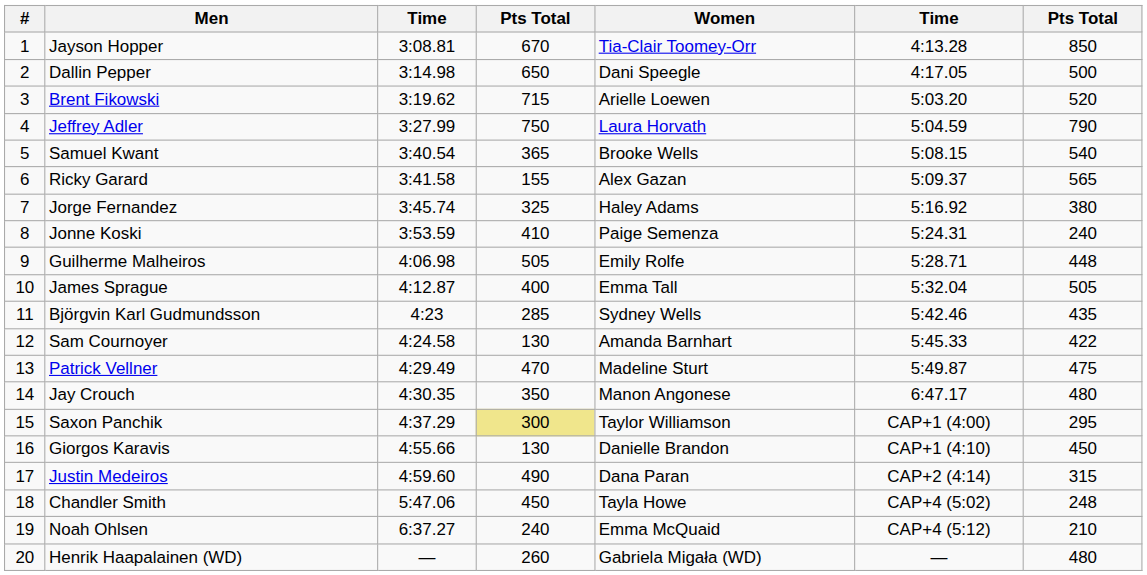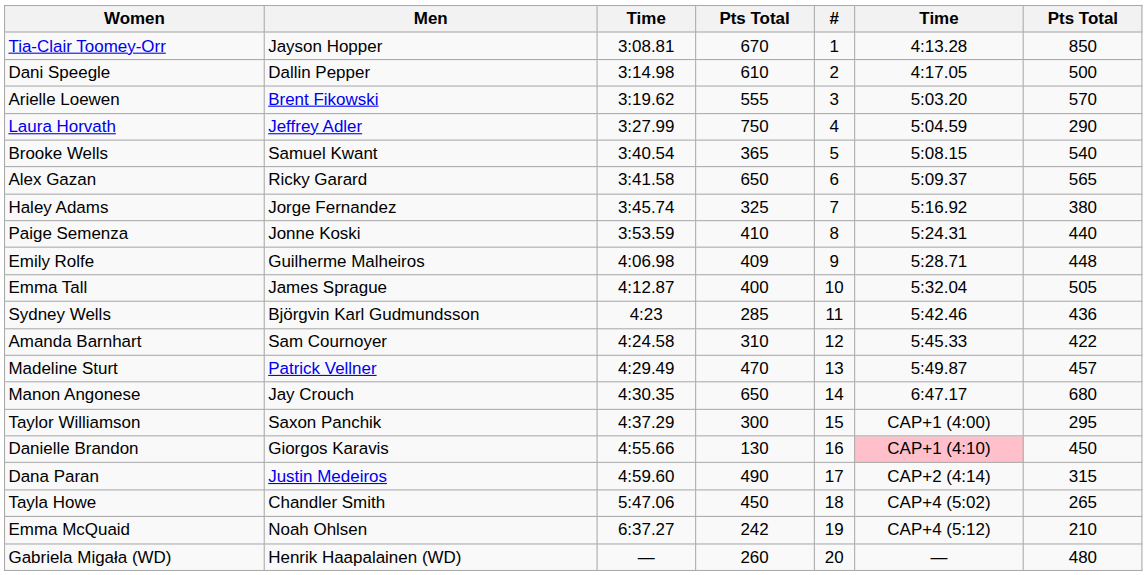columns swapped: (25, 18) <-> (725, 18)
(535, 72) 650 -> (755, 72) 610
(535, 99) 715 -> (755, 99) 555
(1083, 99) 520 -> (1083, 99) 570
(1083, 126) 790 -> (1083, 126) 290
(535, 180) 155 -> (755, 180) 650
(1083, 234) 240 -> (1083, 234) 440
(535, 260) 505 -> (755, 260) 409
(1083, 314) 435 -> (1083, 314) 436
(535, 341) 130 -> (755, 341) 310
(1083, 368) 475 -> (1083, 368) 457
(535, 395) 350 -> (755, 395) 650
(1083, 395) 480 -> (1083, 395) 680
(535, 422) khaki background -> (755, 422) no background
(939, 449) no background -> (939, 449) pink background
(1083, 503) 248 -> (1083, 503) 265
(535, 529) 240 -> (755, 529) 242
